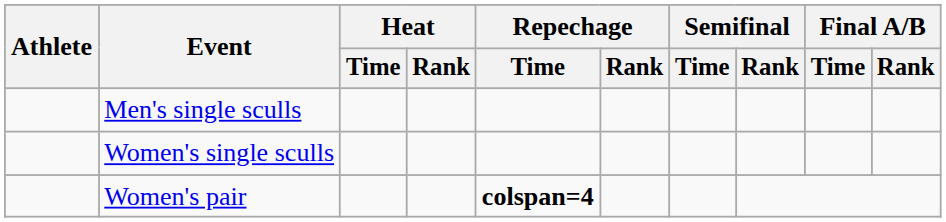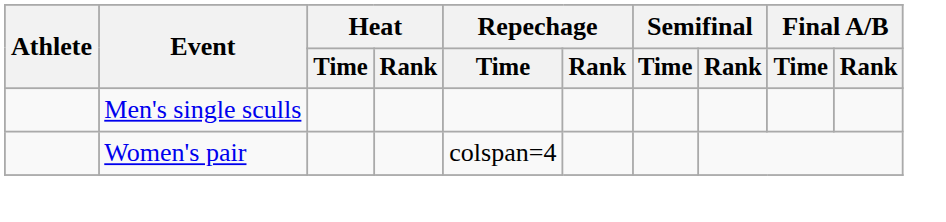- row: (219, 153)
(538, 196) bold -> (503, 153) normal
